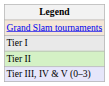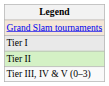(49, 74) lavender background -> (49, 74) no background
